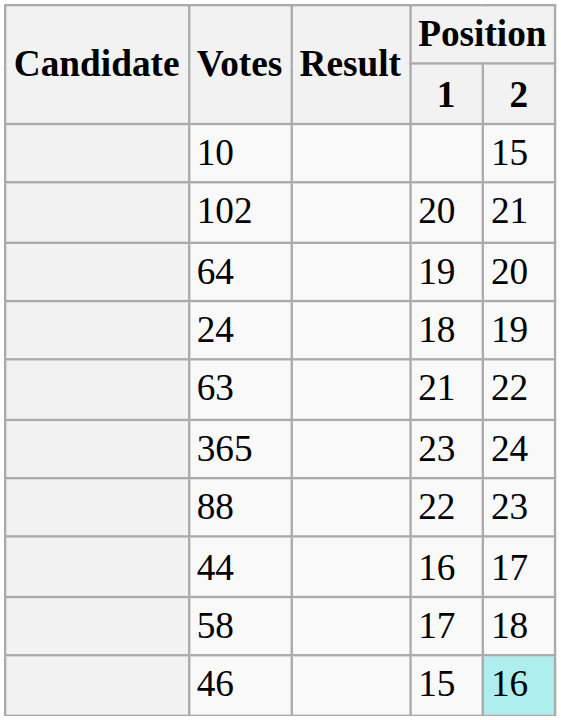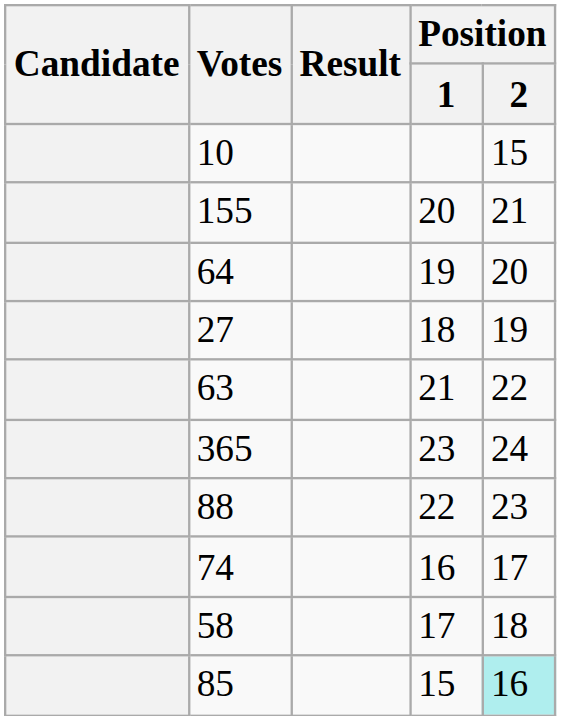(225, 211) 102 -> (225, 211) 155
(215, 329) 24 -> (215, 329) 27
(215, 566) 44 -> (215, 566) 74
(215, 684) 46 -> (215, 684) 85
